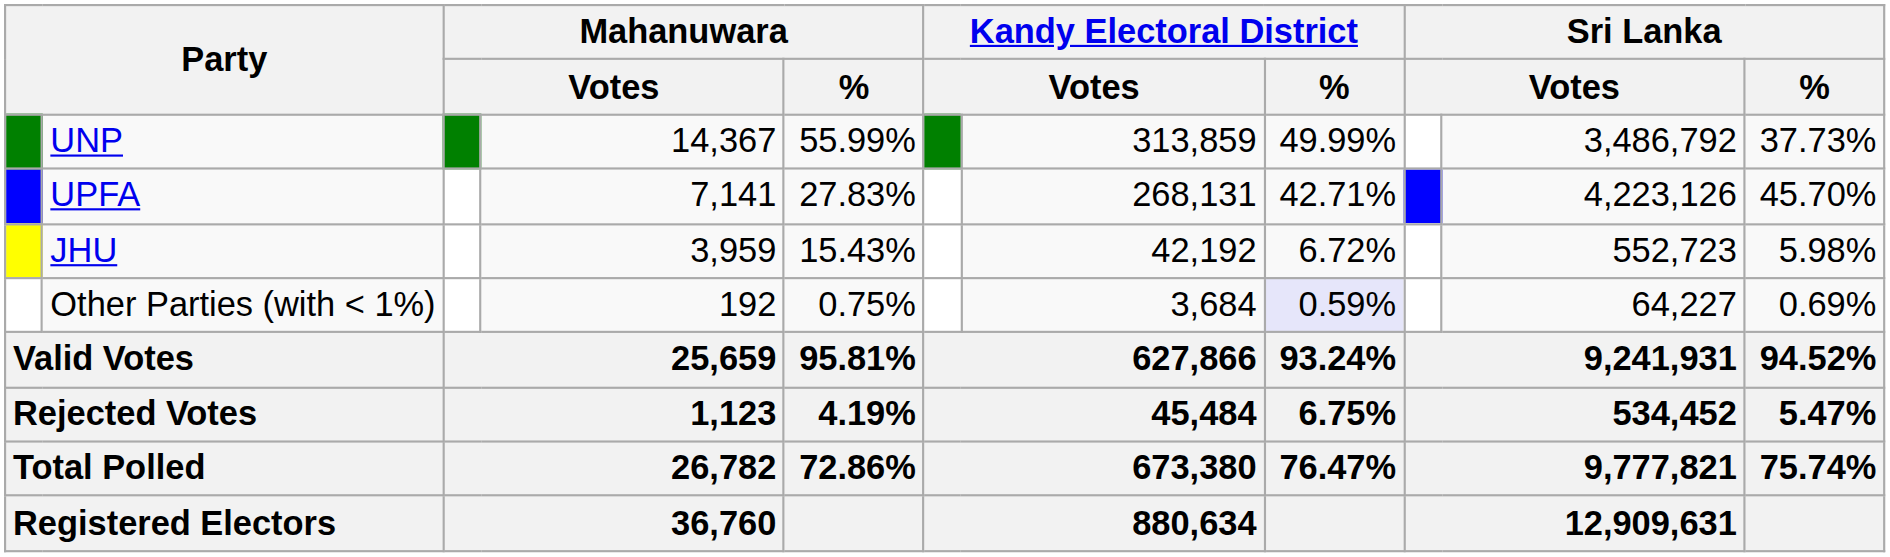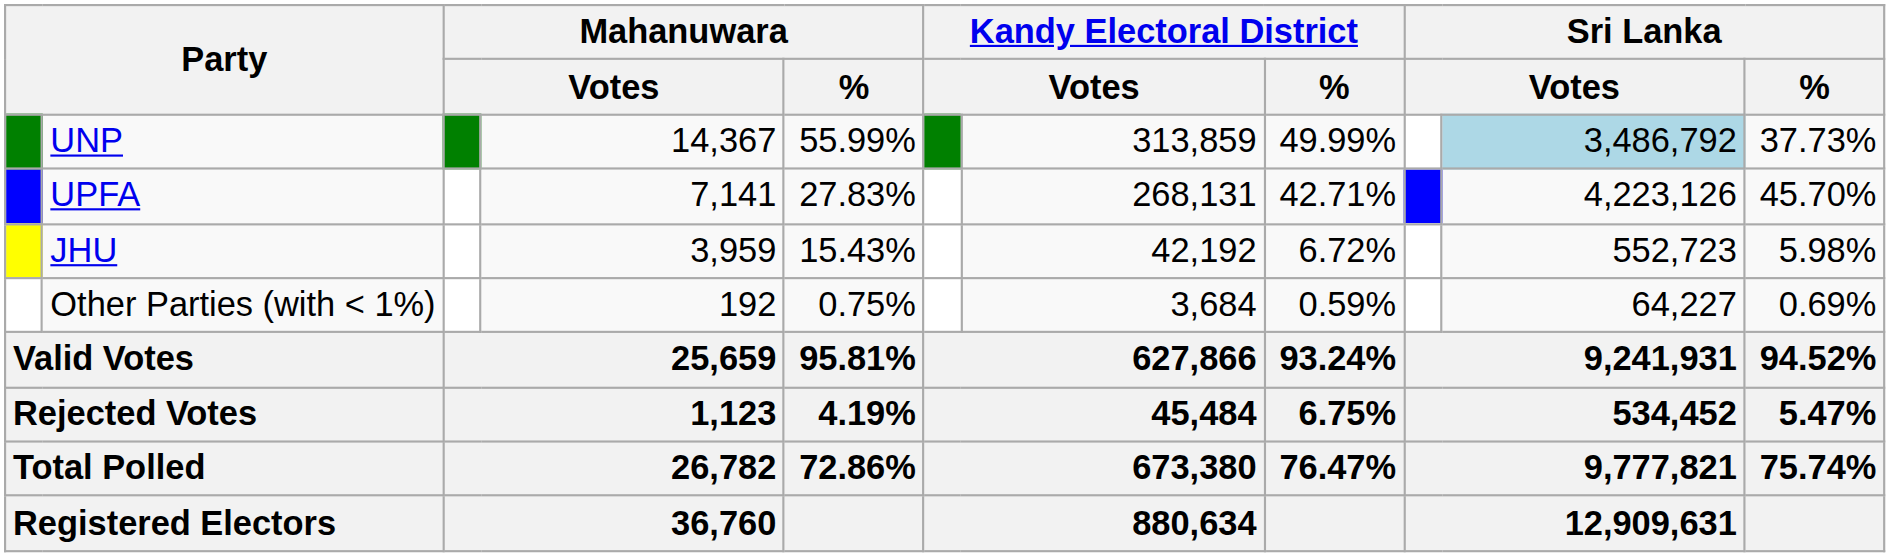(1660, 140) no background -> (1660, 140) lightblue background
(1347, 304) lavender background -> (1347, 304) no background
